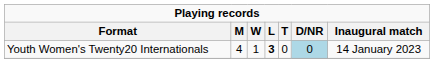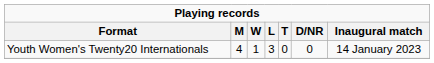(271, 49) bold -> (271, 49) normal
(310, 49) lightblue background -> (310, 49) no background
